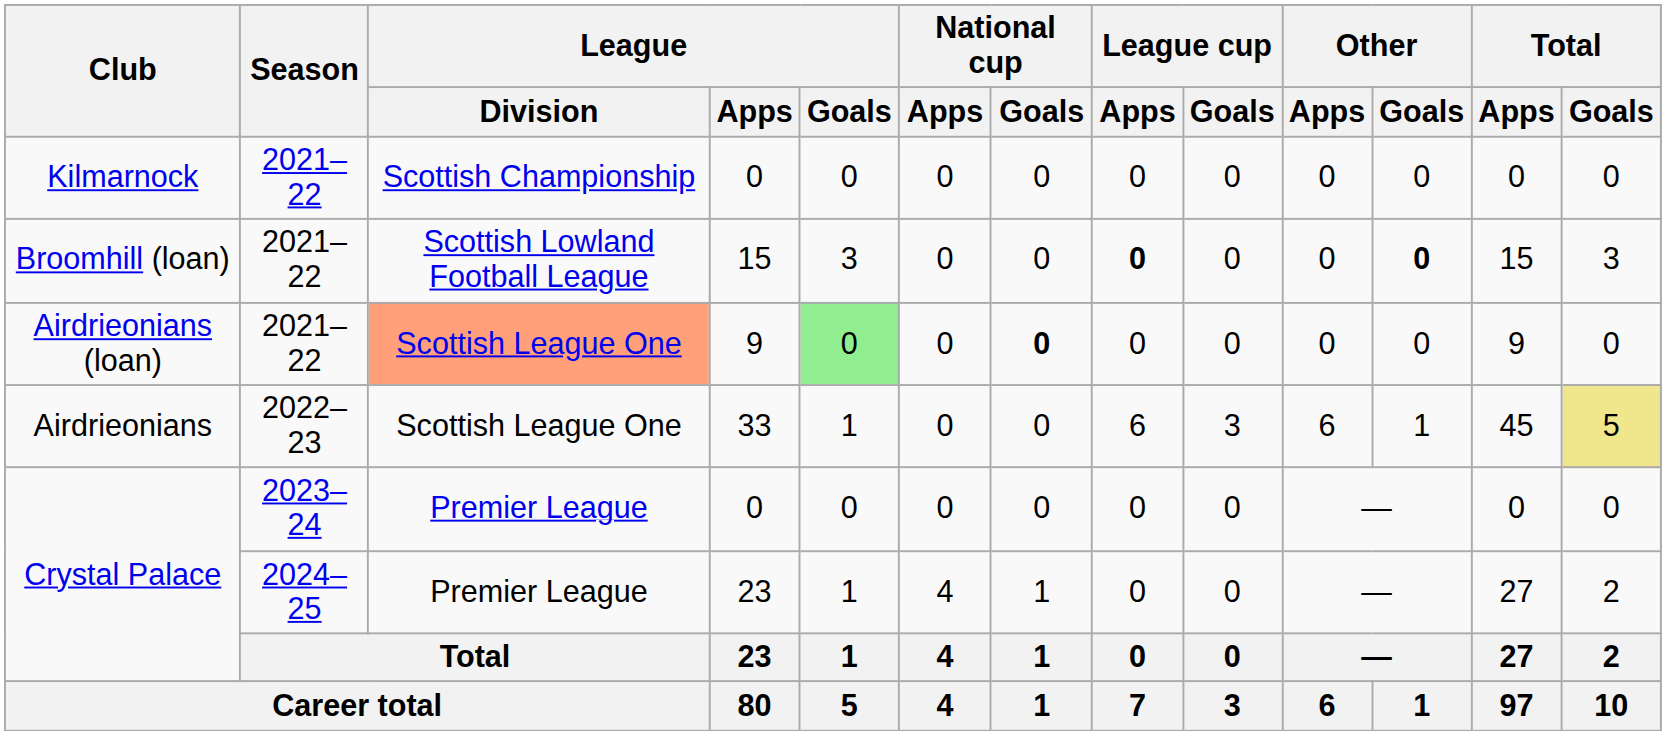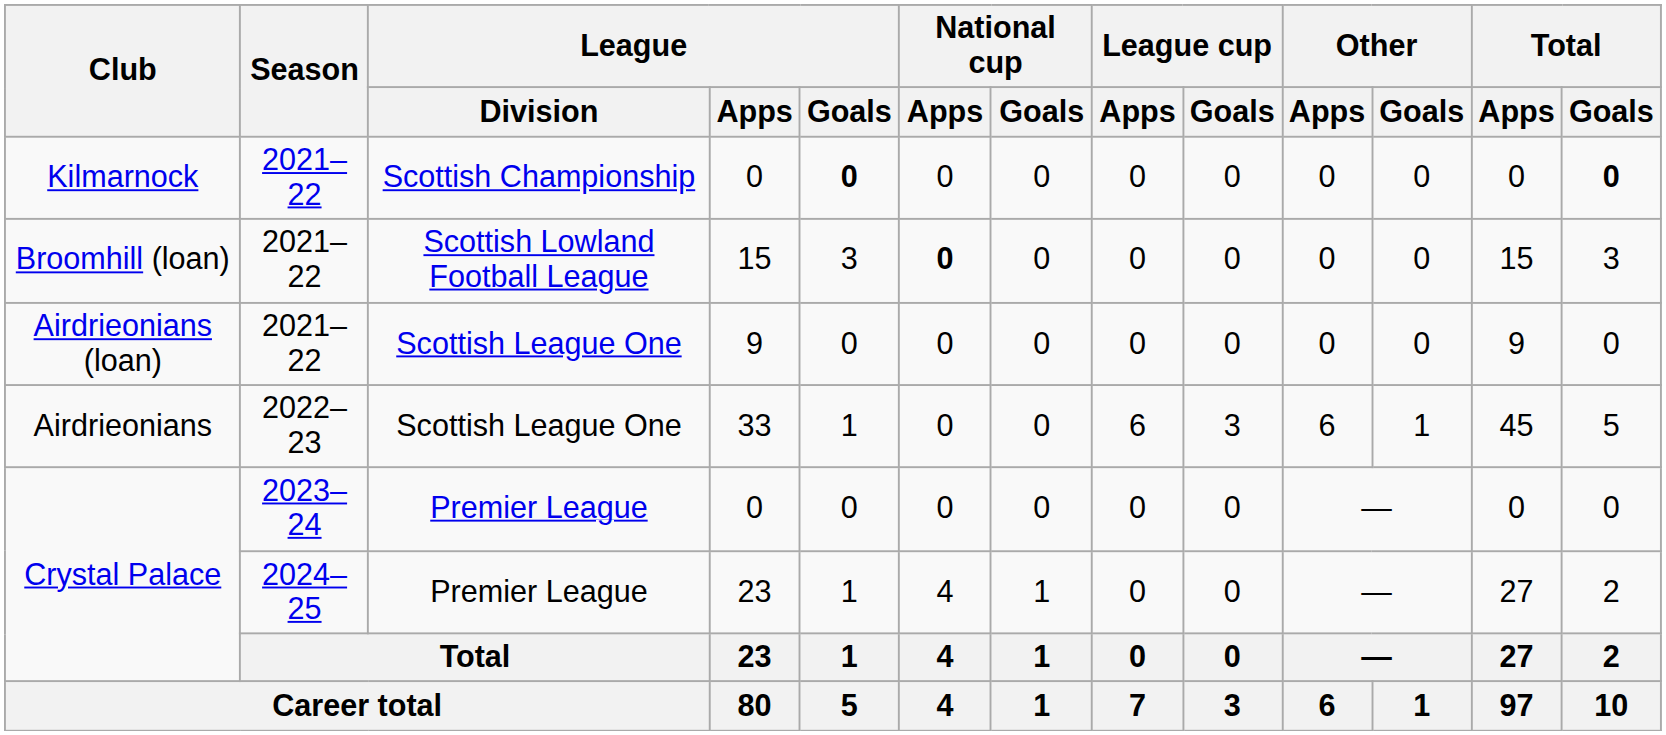(849, 177) normal -> (849, 177) bold
(1611, 177) normal -> (1611, 177) bold
(945, 260) normal -> (945, 260) bold
(1138, 260) bold -> (1138, 260) normal
(1422, 260) bold -> (1422, 260) normal
(539, 342) lightsalmon background -> (539, 342) no background
(849, 342) lightgreen background -> (849, 342) no background
(1042, 342) bold -> (1042, 342) normal
(1611, 425) khaki background -> (1611, 425) no background
